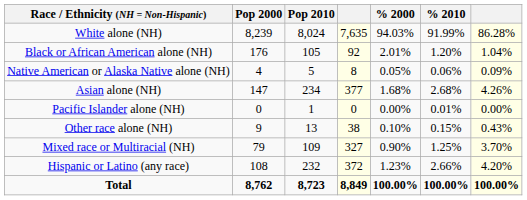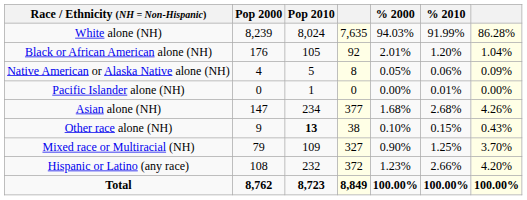rows swapped: (118, 90) <-> (118, 109)
(311, 128) normal -> (311, 128) bold
